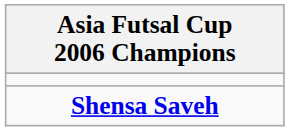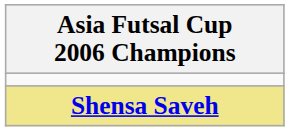(145, 105) no background -> (145, 105) khaki background
